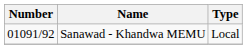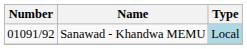(225, 34) no background -> (225, 34) lightblue background
